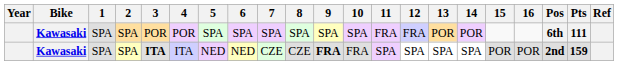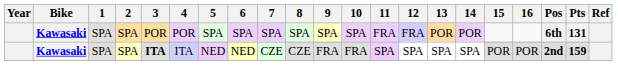(579, 32) 111 -> (577, 32) 131
(328, 51) bold -> (328, 51) normal
